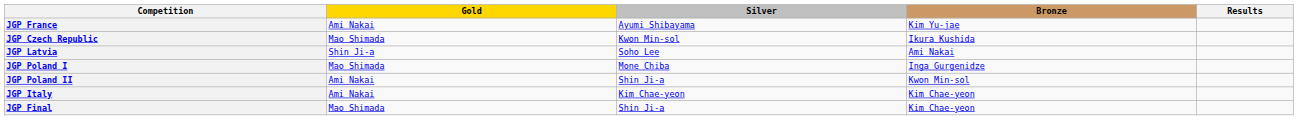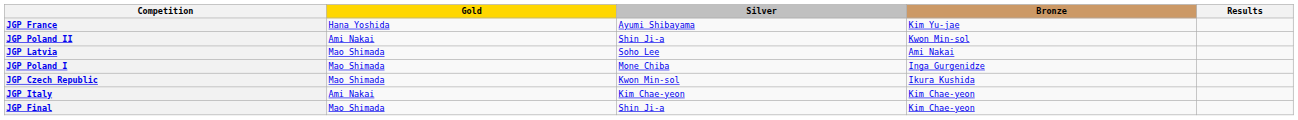(351, 25) Ami Nakai -> (359, 25) Hana Yoshida
rows swapped: (52, 39) <-> (39, 80)
(351, 53) Shin Ji-a -> (357, 53) Mao Shimada
